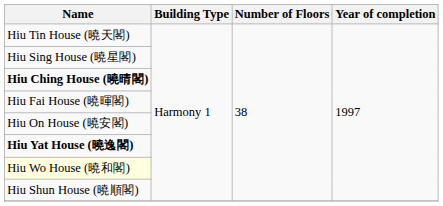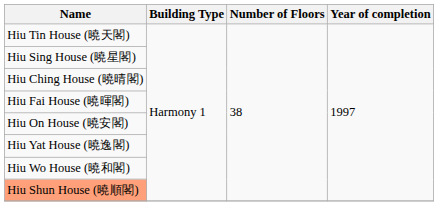(78, 79) bold -> (75, 79) normal
(70, 145) bold -> (68, 145) normal
(69, 167) lightyellow background -> (69, 167) no background
(73, 189) no background -> (73, 189) lightsalmon background
